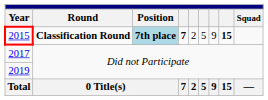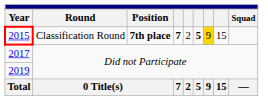(83, 35) bold -> (80, 35) normal
(155, 35) lightblue background -> (150, 35) no background
(204, 35) normal -> (198, 35) bold
(214, 35) no background -> (209, 35) gold background
(227, 35) bold -> (221, 35) normal
